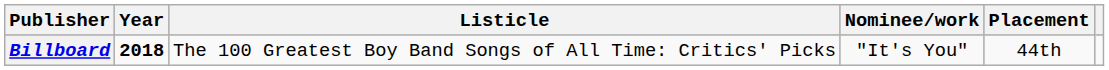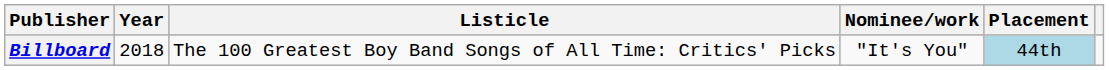(142, 50) bold -> (142, 50) normal
(1039, 50) no background -> (1039, 50) lightblue background
